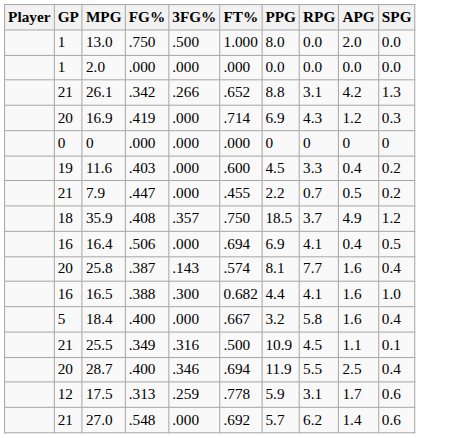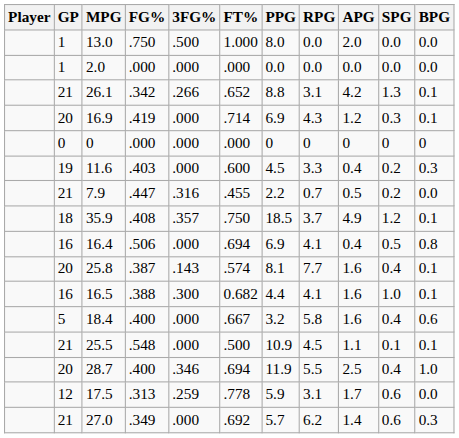+ column: (434, 17)
(186, 193) .000 -> (186, 193) .316
(142, 344) .349 -> (142, 344) .548
(186, 344) .316 -> (186, 344) .000
(142, 420) .548 -> (142, 420) .349
